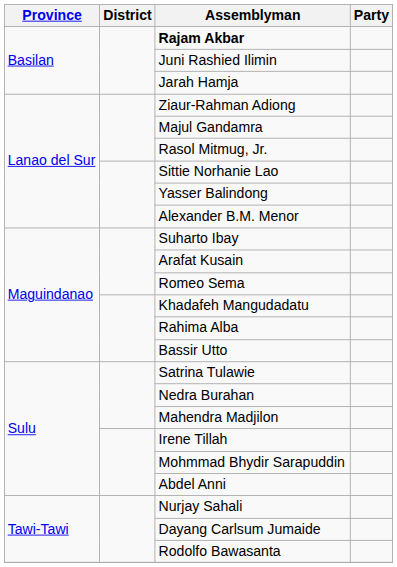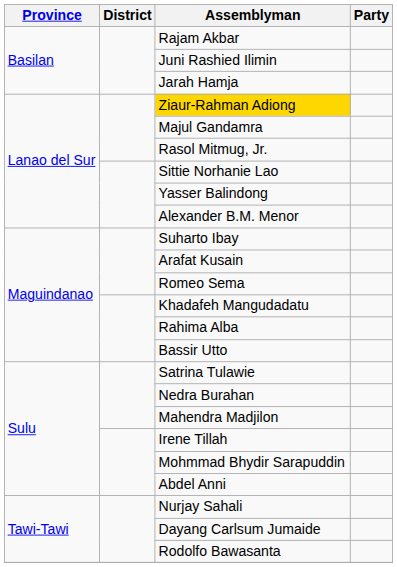(201, 37) bold -> (199, 37) normal
(227, 104) no background -> (227, 104) gold background
